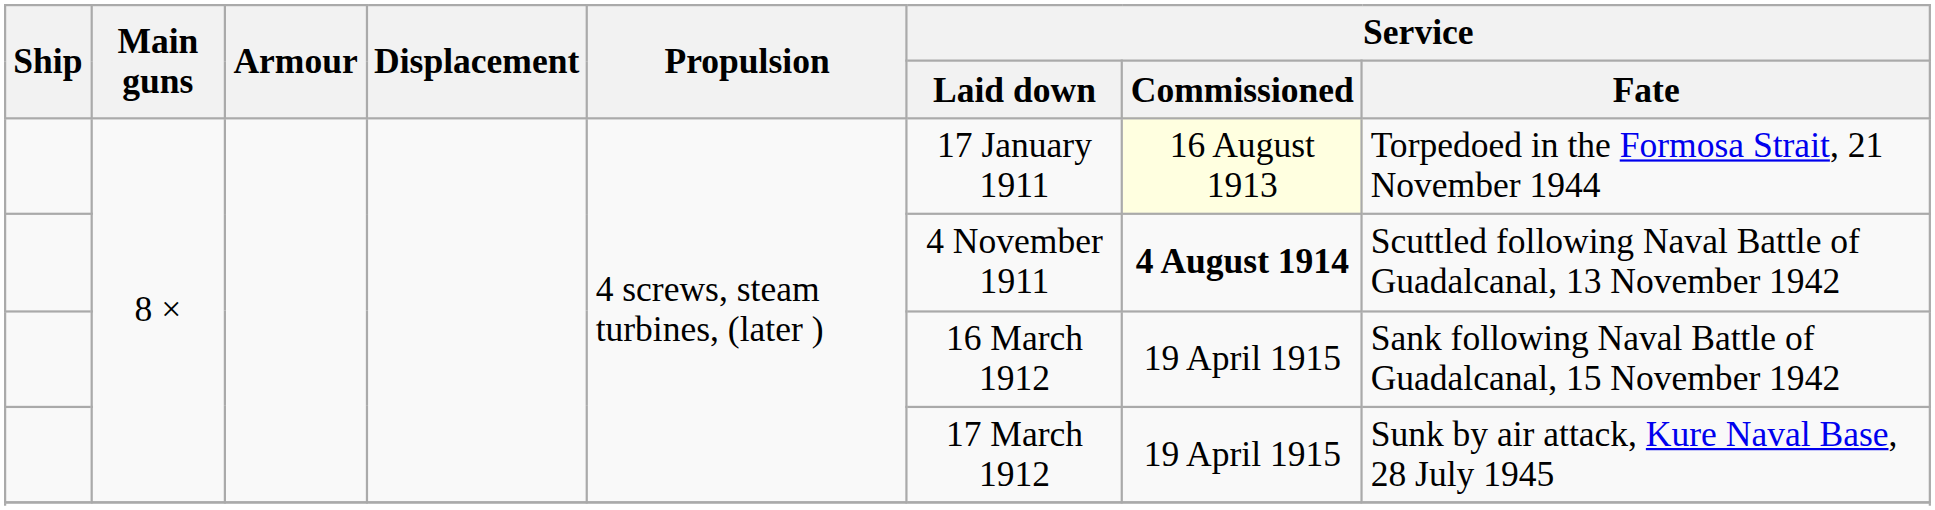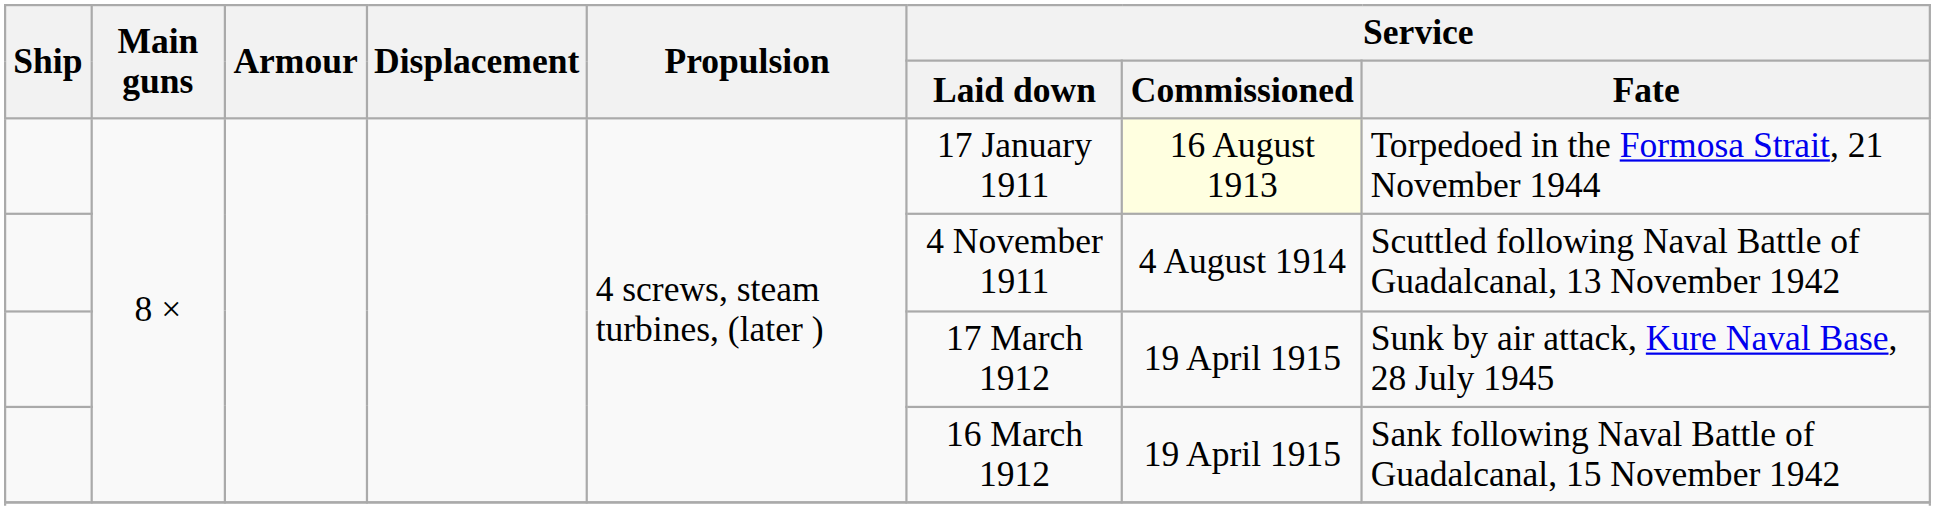(1242, 261) bold -> (1242, 261) normal
(1014, 357) 16 March 1912 -> (1014, 357) 17 March 1912
(1605, 357) Sank following Naval Battle of Guadalcanal, 15 November 1942 -> (1634, 357) Sunk by air attack, Kure Naval Base, 28 July 1945
(1014, 454) 17 March 1912 -> (1014, 454) 16 March 1912
(1634, 454) Sunk by air attack, Kure Naval Base, 28 July 1945 -> (1605, 454) Sank following Naval Battle of Guadalcanal, 15 November 1942
